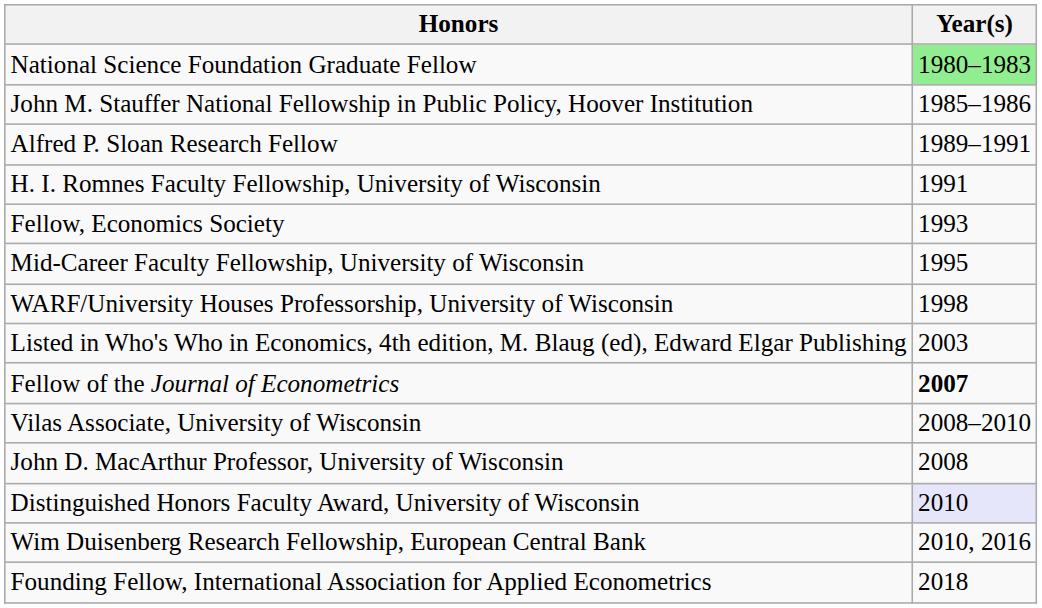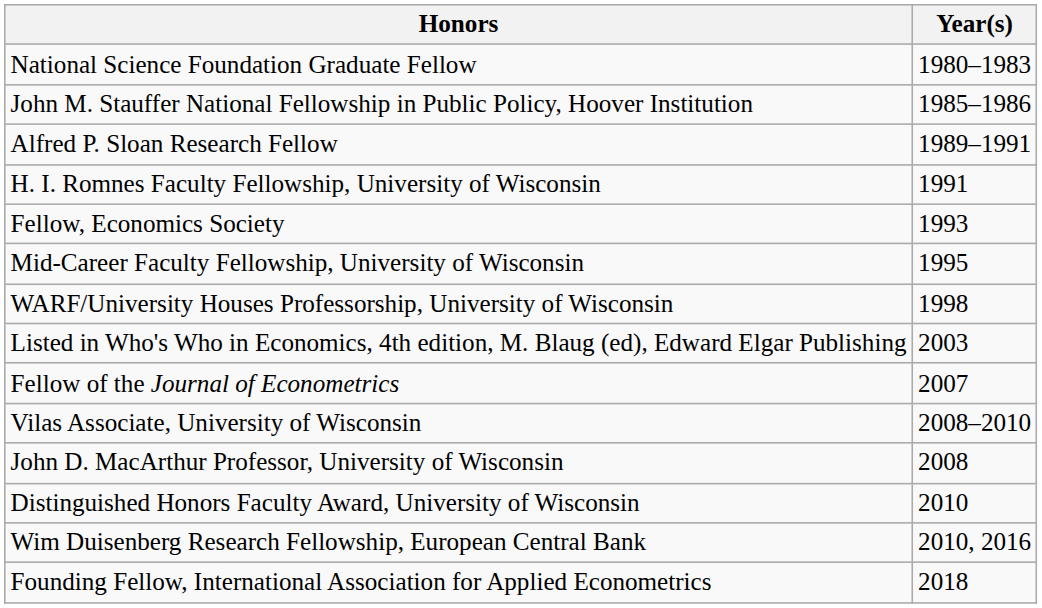(975, 64) lightgreen background -> (975, 64) no background
(943, 382) bold -> (943, 382) normal
(943, 502) lavender background -> (943, 502) no background
